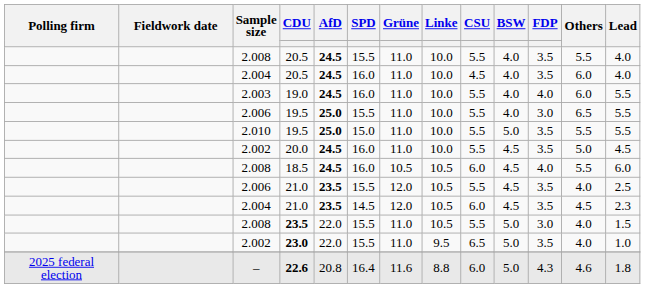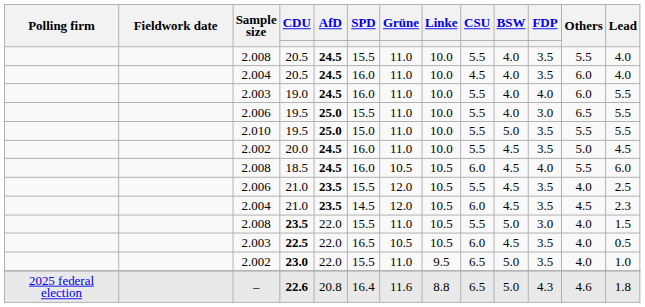+ row: (256, 243)
(477, 268) 6.0 -> (477, 287) 6.5
